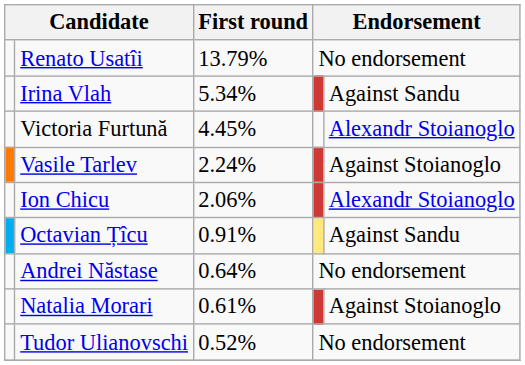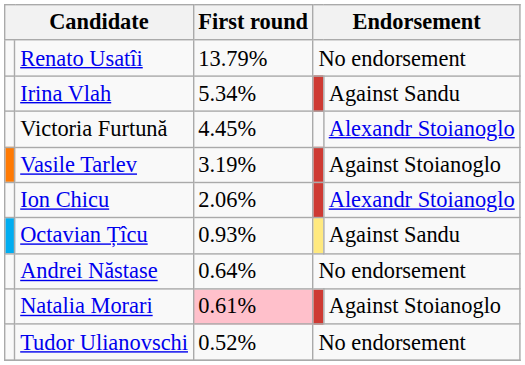(227, 164) 2.24% -> (227, 164) 3.19%
(227, 235) 0.91% -> (227, 235) 0.93%
(227, 306) no background -> (227, 306) pink background
